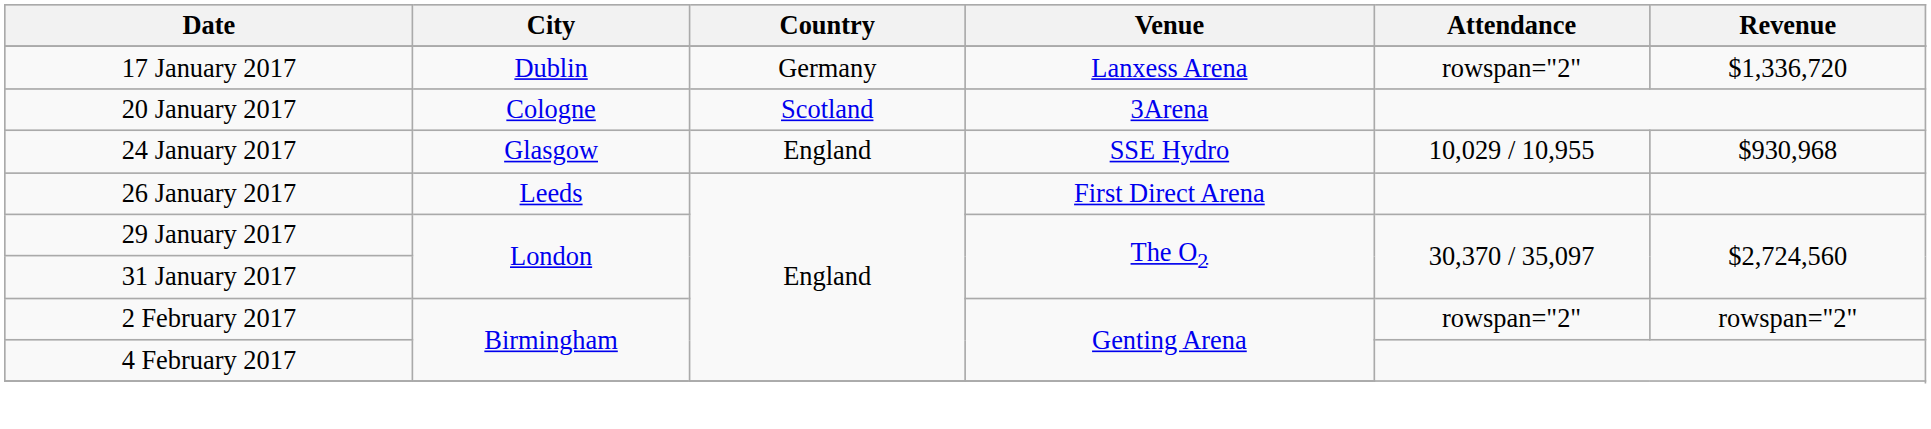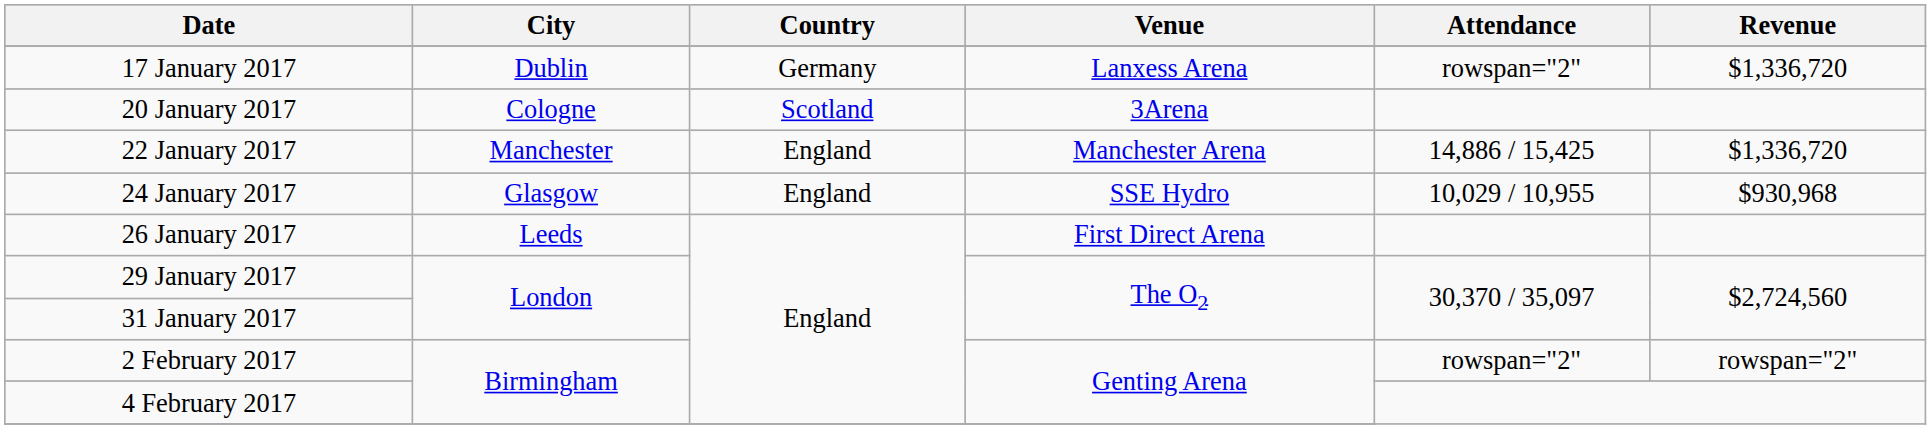+ row: (209, 151)
